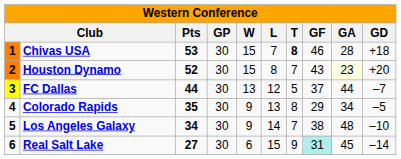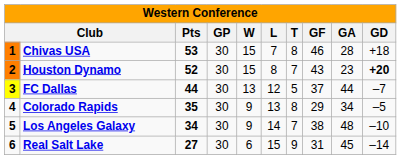(294, 51) bold -> (294, 51) normal
(347, 70) lightyellow background -> (347, 70) no background
(379, 70) normal -> (379, 70) bold
(317, 145) paleturquoise background -> (317, 145) no background
